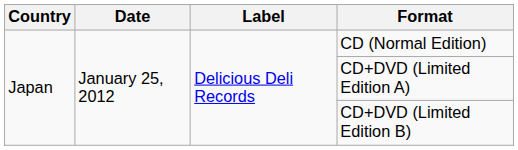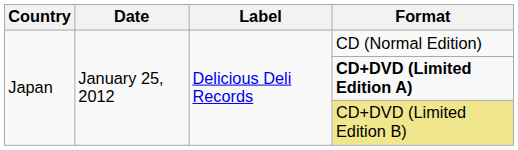(405, 78) normal -> (404, 78) bold
(405, 122) no background -> (401, 122) khaki background
